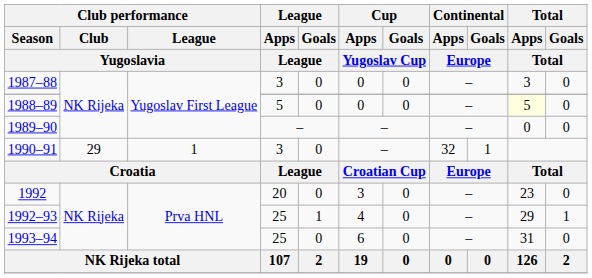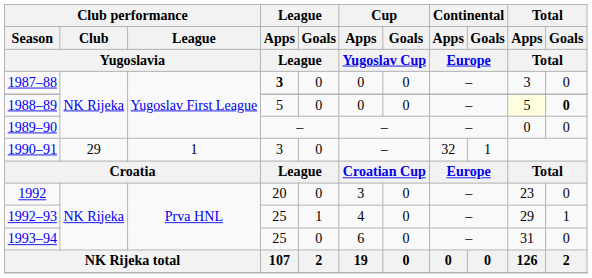(279, 82) normal -> (279, 82) bold
(566, 104) normal -> (566, 104) bold
